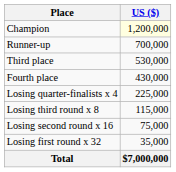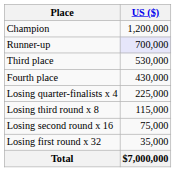(148, 28) lightyellow background -> (148, 28) no background
(152, 45) no background -> (152, 45) lavender background
